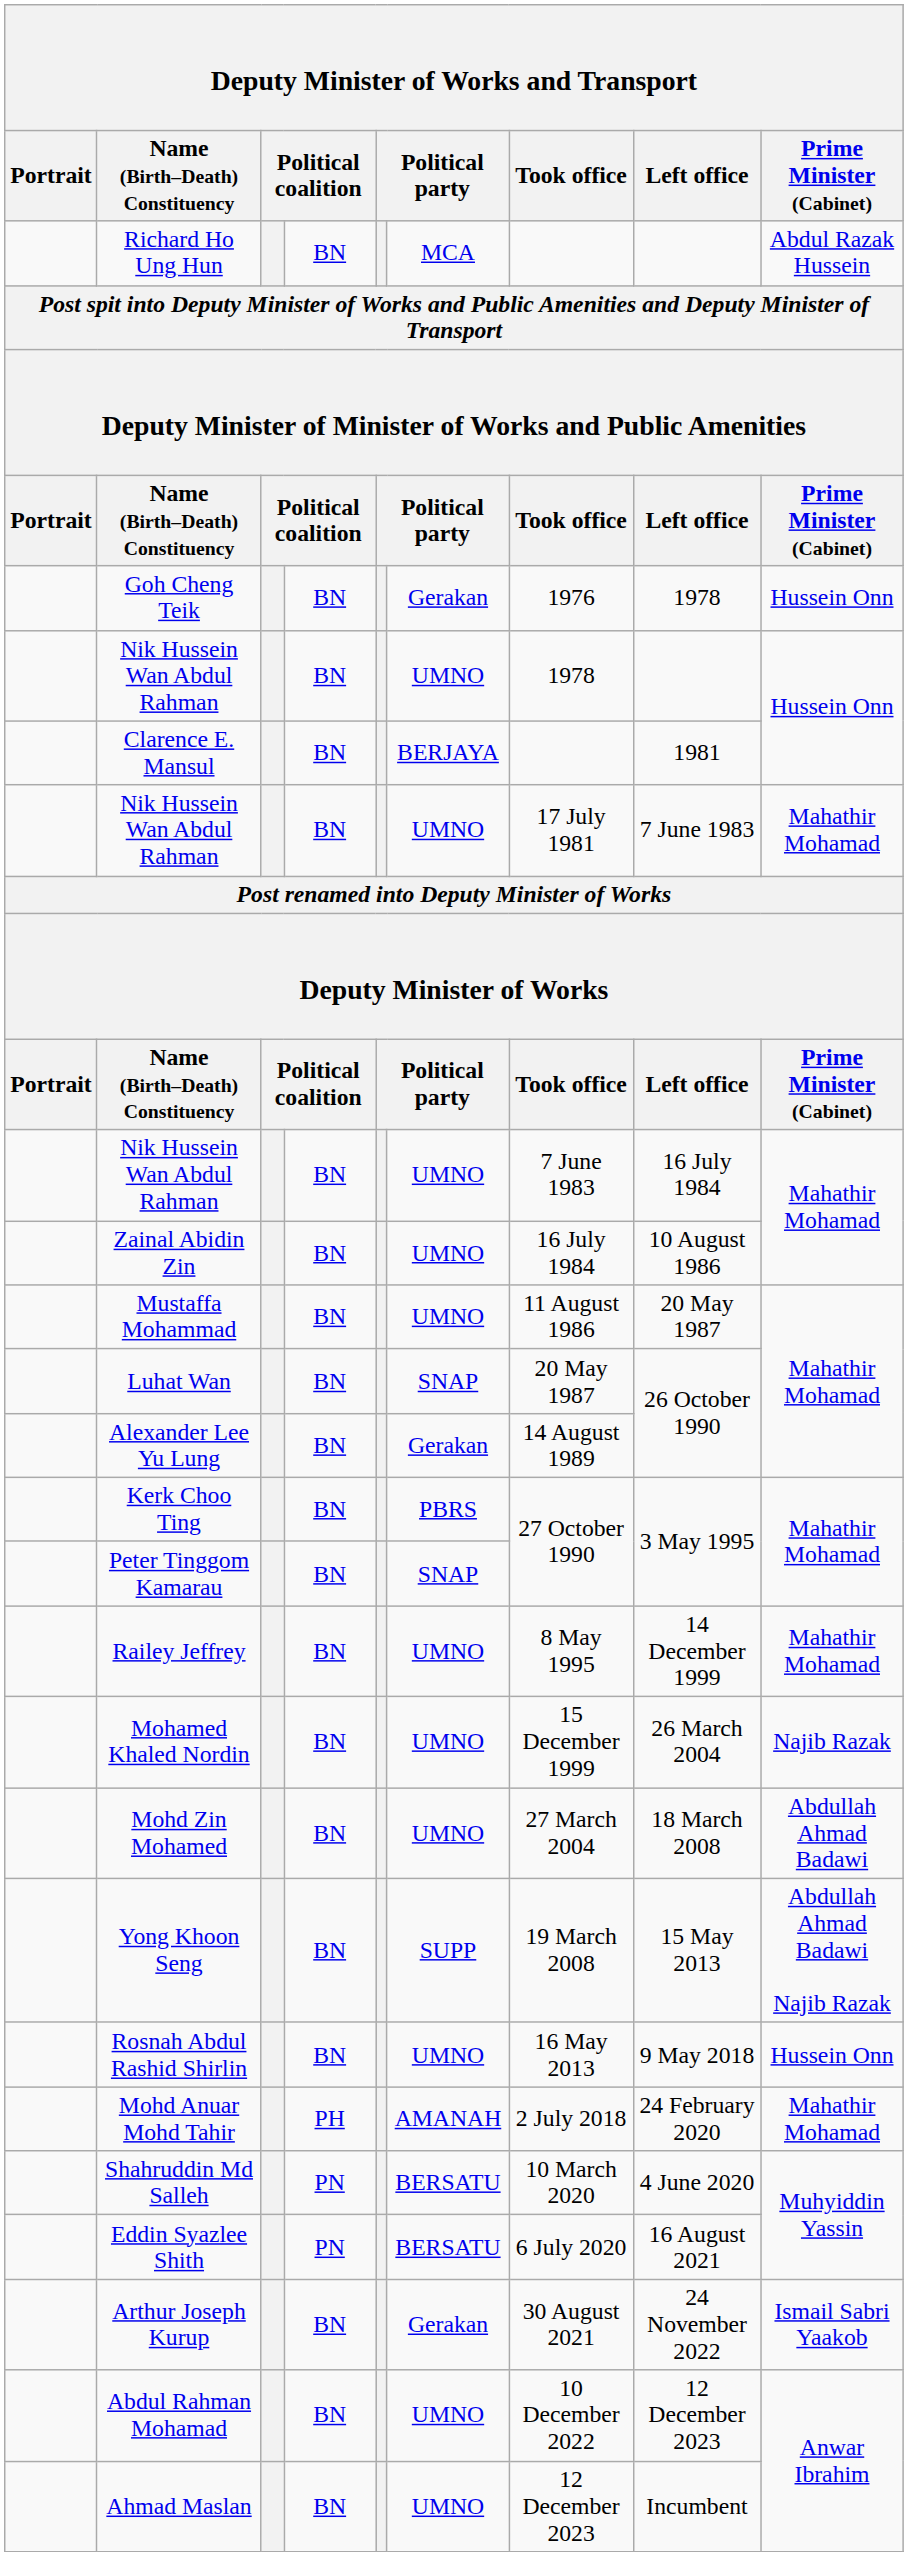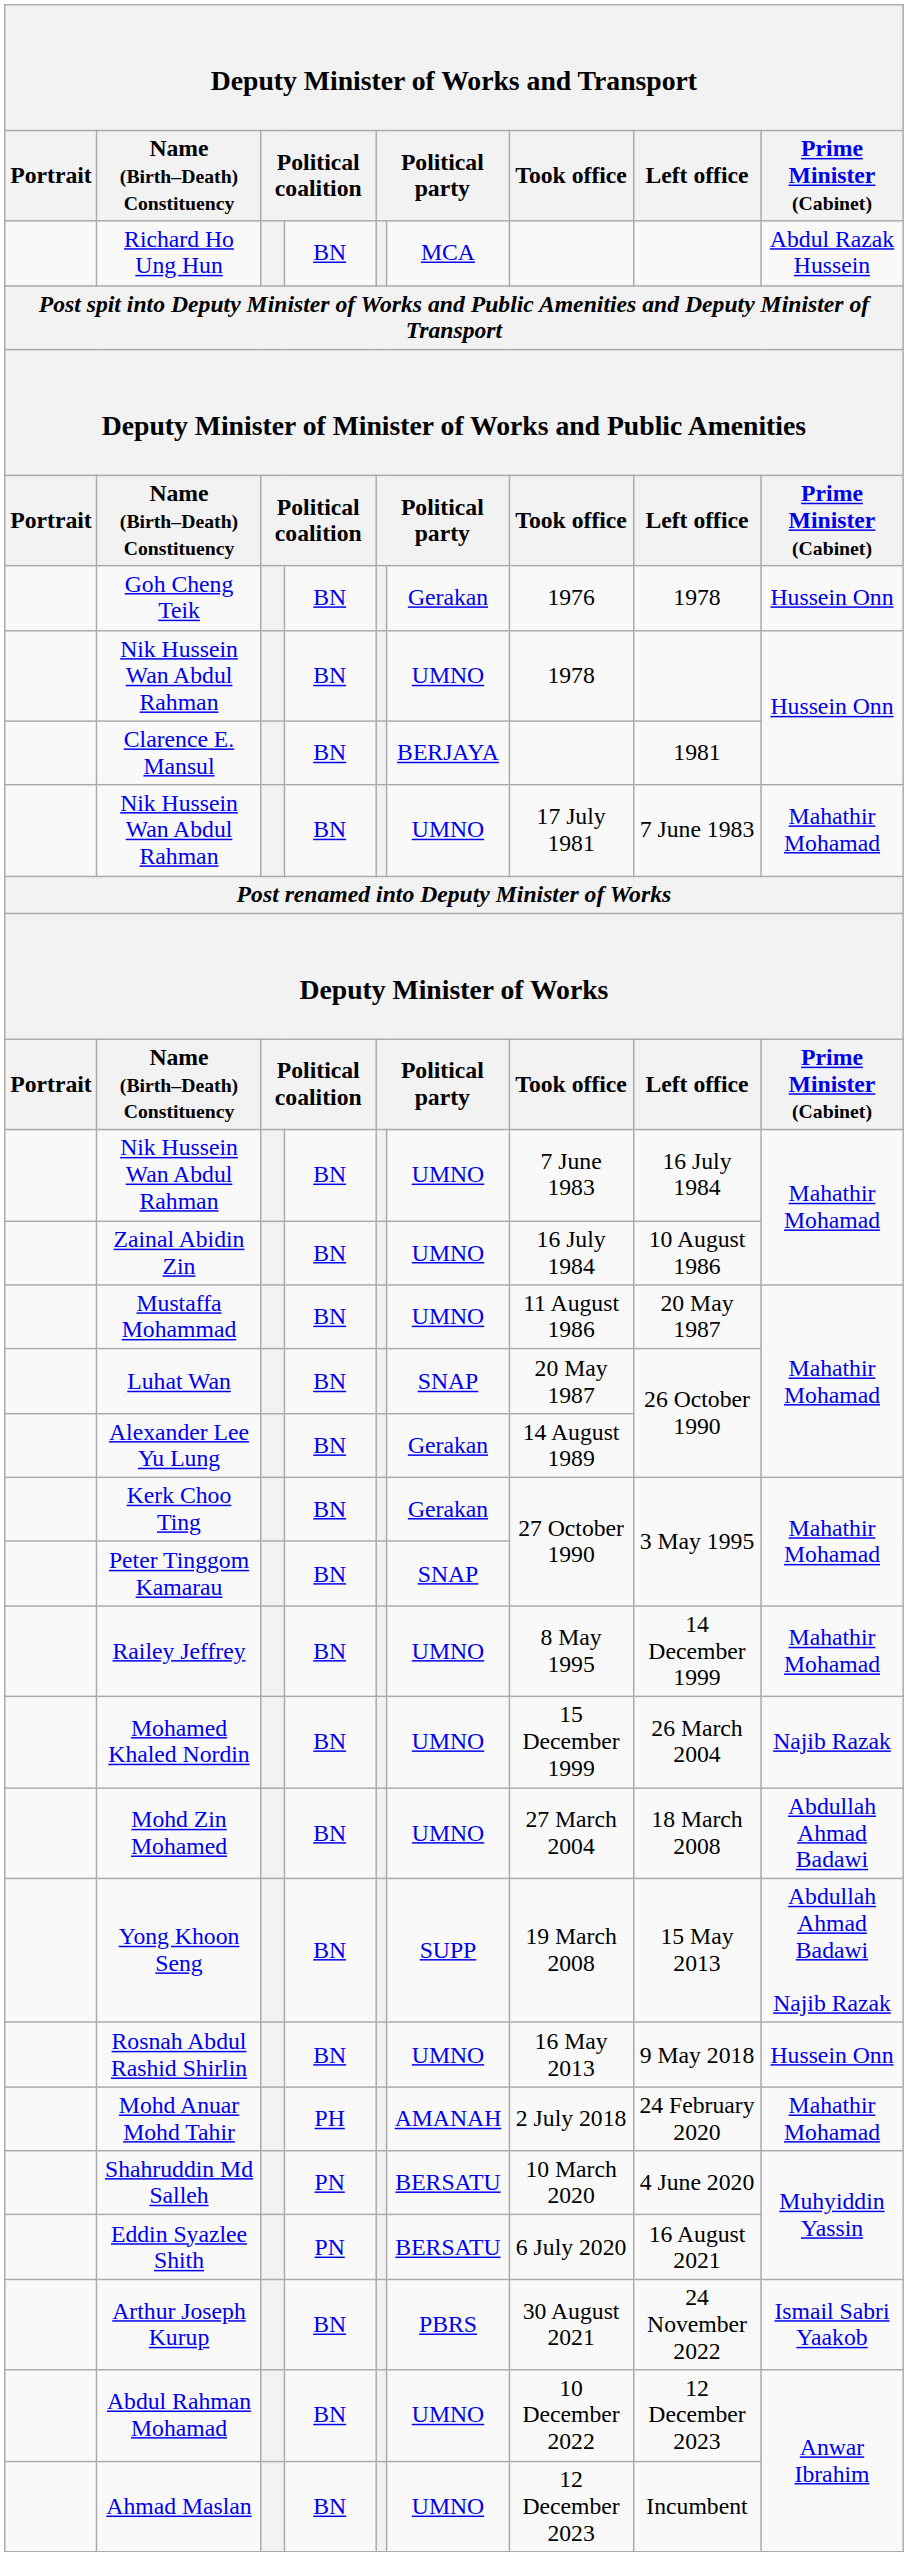(448, 1509) PBRS -> (448, 1509) Gerakan
(448, 2324) Gerakan -> (448, 2324) PBRS
